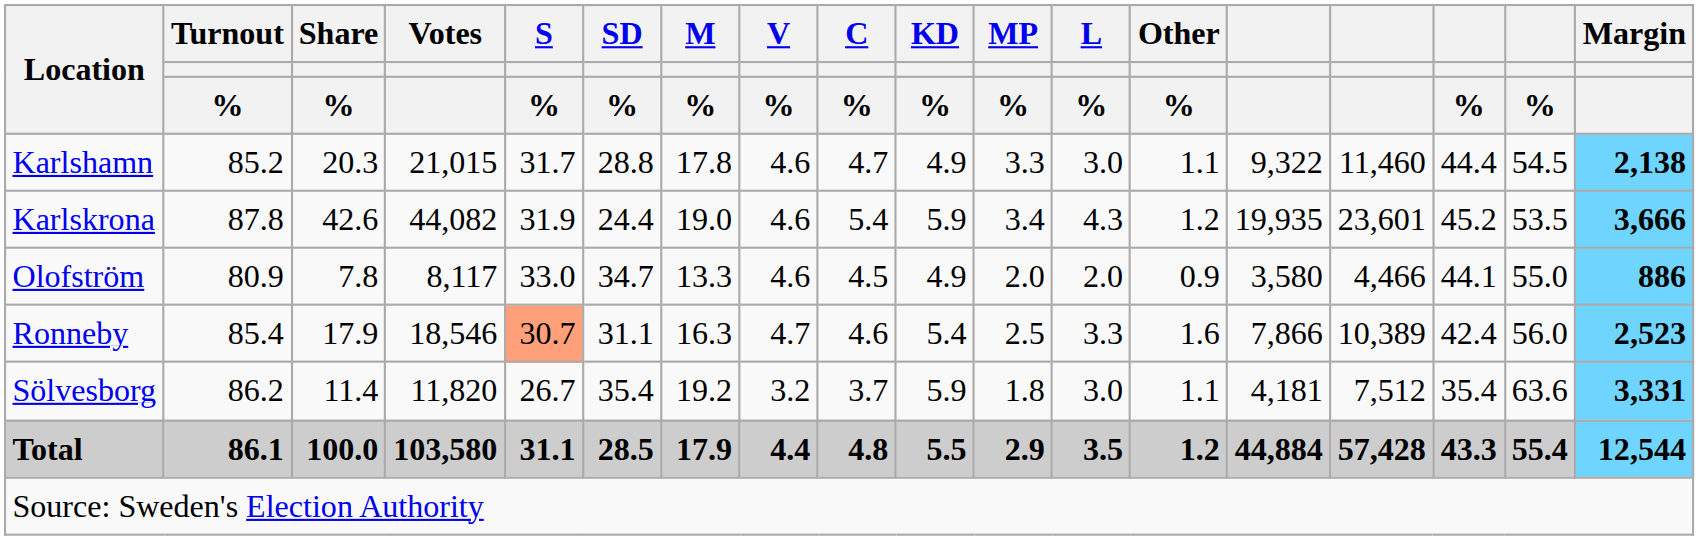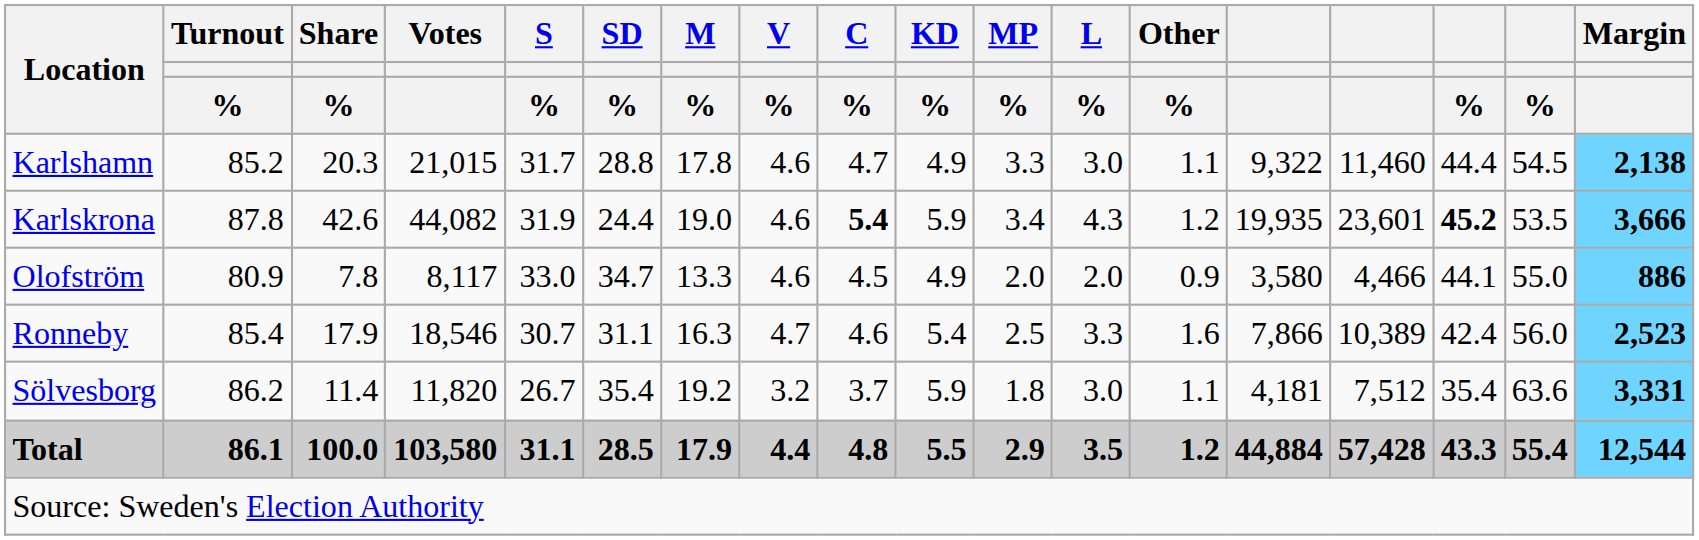(868, 219) normal -> (868, 219) bold
(1469, 219) normal -> (1469, 219) bold
(548, 333) lightsalmon background -> (548, 333) no background
